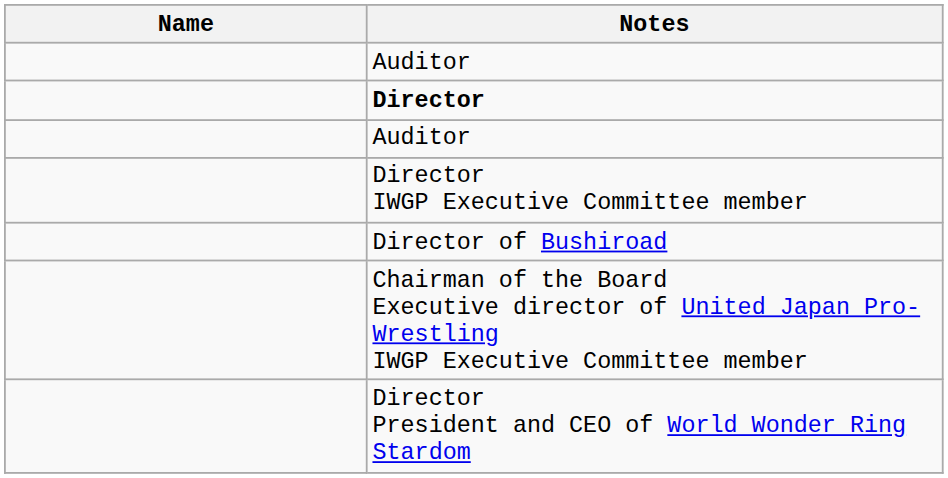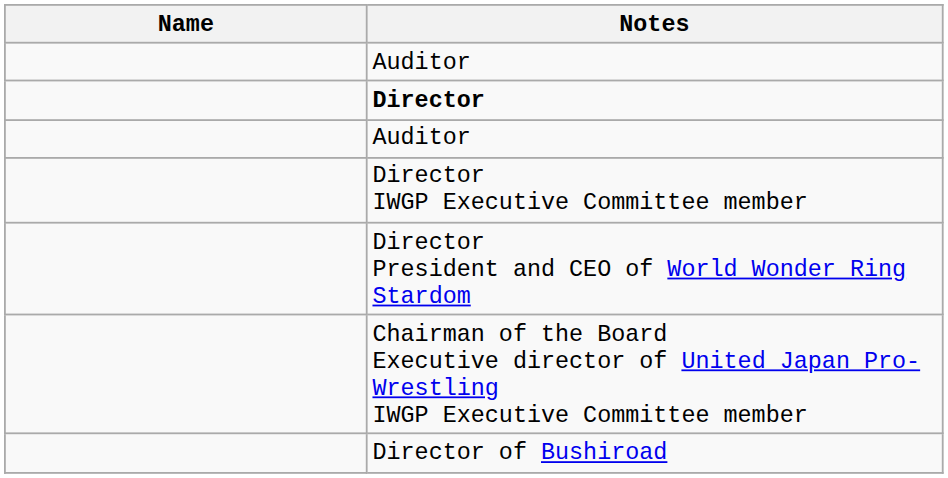(520, 242) Director of Bushiroad -> (639, 269) Director President and CEO of World Wonder Ring Stardom
(639, 426) Director President and CEO of World Wonder Ring Stardom -> (520, 453) Director of Bushiroad
